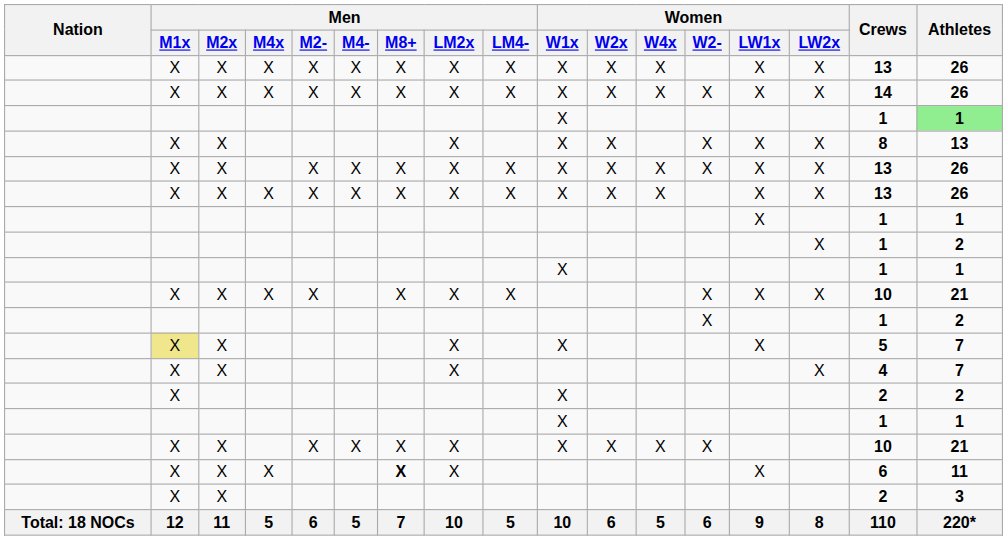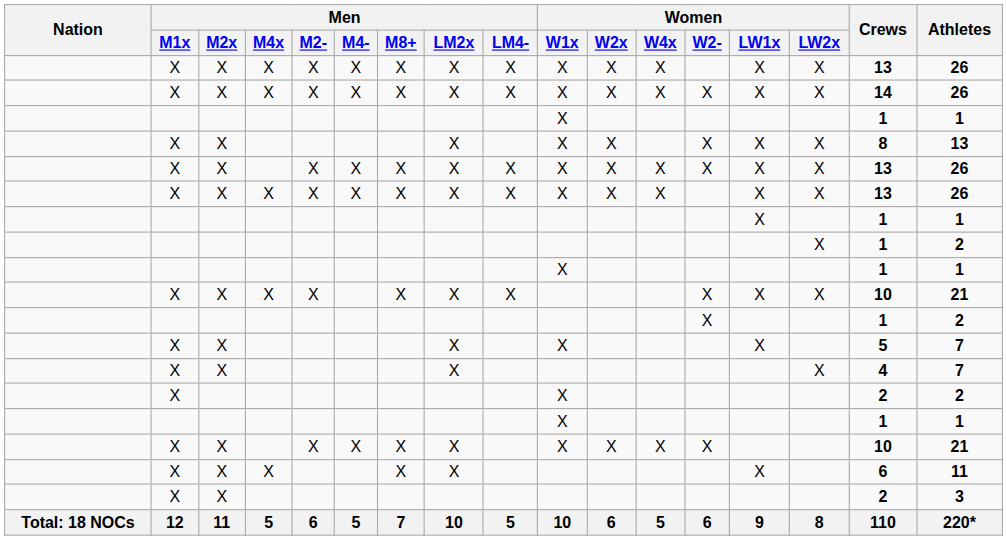(960, 119) lightgreen background -> (960, 119) no background
(175, 346) khaki background -> (175, 346) no background
(401, 472) bold -> (401, 472) normal
